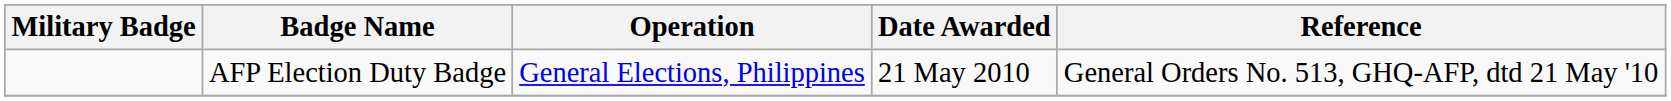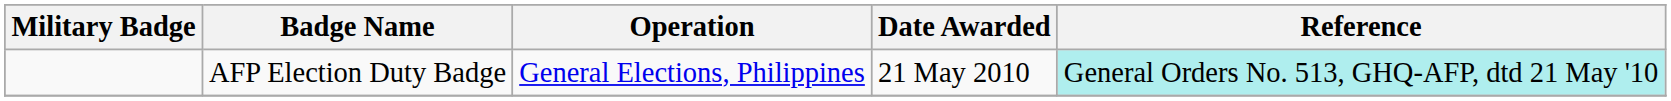(1361, 72) no background -> (1361, 72) paleturquoise background
